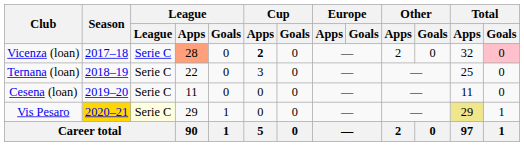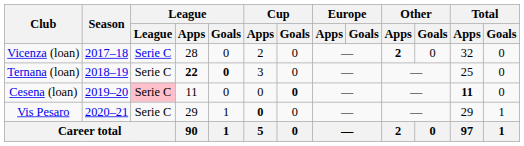(192, 53) lightsalmon background -> (192, 53) no background
(260, 53) bold -> (260, 53) normal
(398, 53) normal -> (398, 53) bold
(501, 53) pink background -> (501, 53) no background
(192, 72) normal -> (192, 72) bold
(226, 72) normal -> (226, 72) bold
(153, 92) no background -> (153, 92) pink background
(295, 92) normal -> (295, 92) bold
(467, 92) normal -> (467, 92) bold
(107, 111) gold background -> (107, 111) no background
(153, 111) lightyellow background -> (153, 111) no background
(260, 111) normal -> (260, 111) bold
(467, 111) khaki background -> (467, 111) no background
